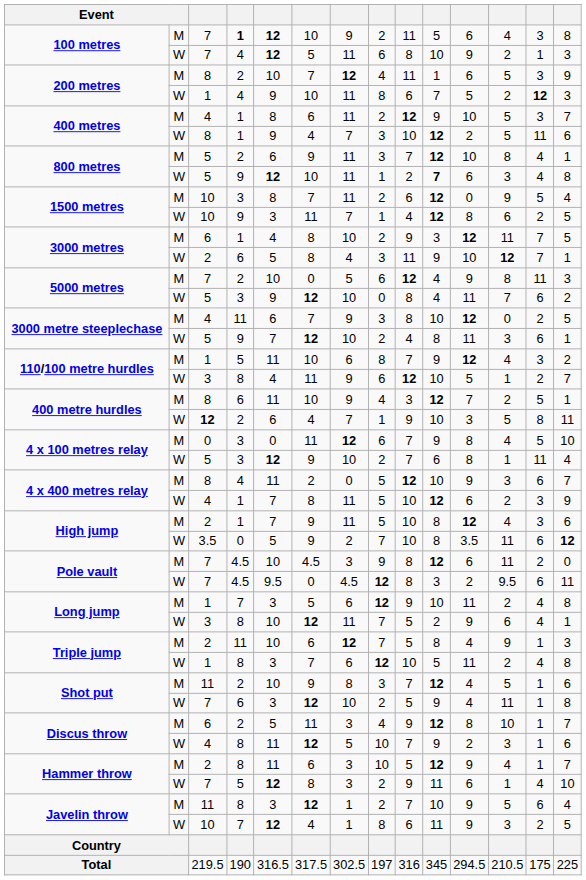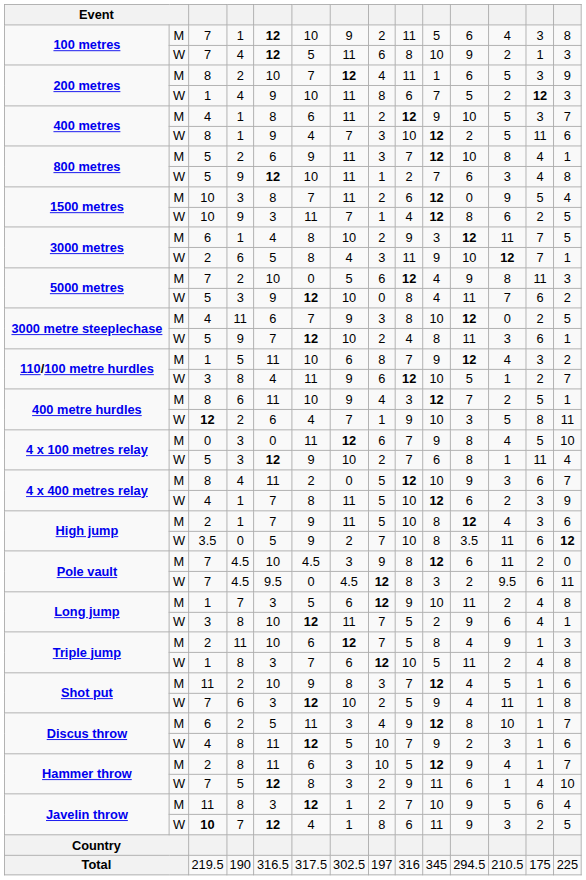(240, 35) bold -> (240, 35) normal
(437, 177) bold -> (437, 177) normal
(207, 825) normal -> (207, 825) bold
